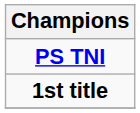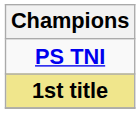(70, 90) no background -> (70, 90) khaki background
